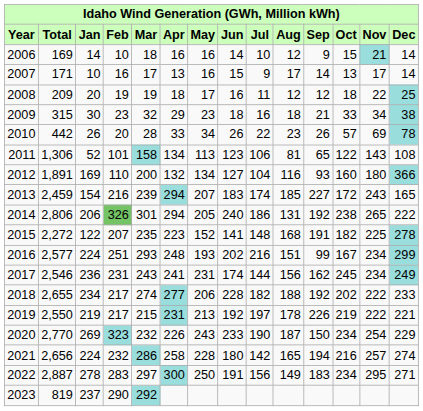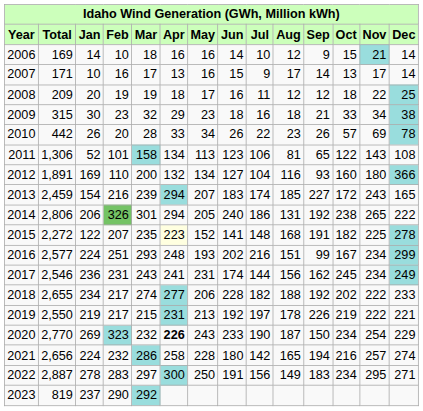(174, 235) no background -> (174, 235) lightyellow background
(174, 335) normal -> (174, 335) bold
